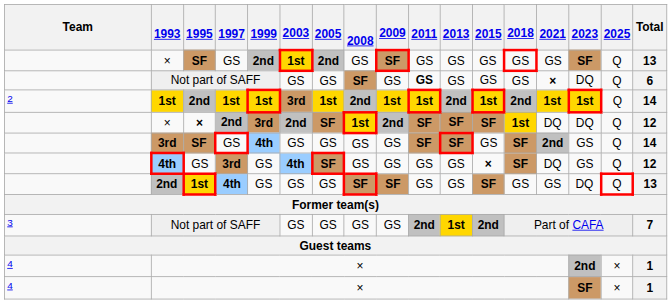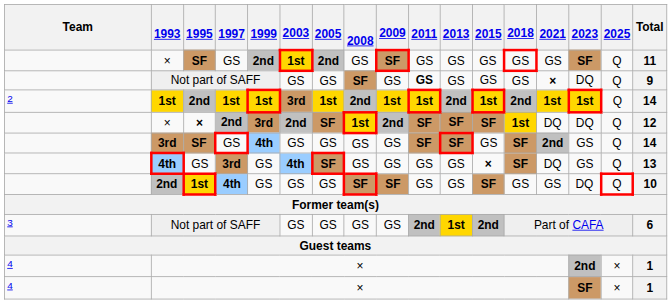(650, 61) 13 -> (650, 61) 11
(650, 81) 6 -> (650, 81) 9
(650, 164) 12 -> (650, 164) 13
(650, 184) 13 -> (650, 184) 10
(650, 225) 7 -> (650, 225) 6
